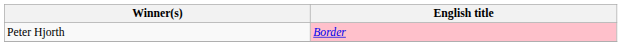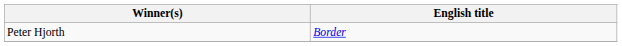(330, 32) pink background -> (330, 32) no background
